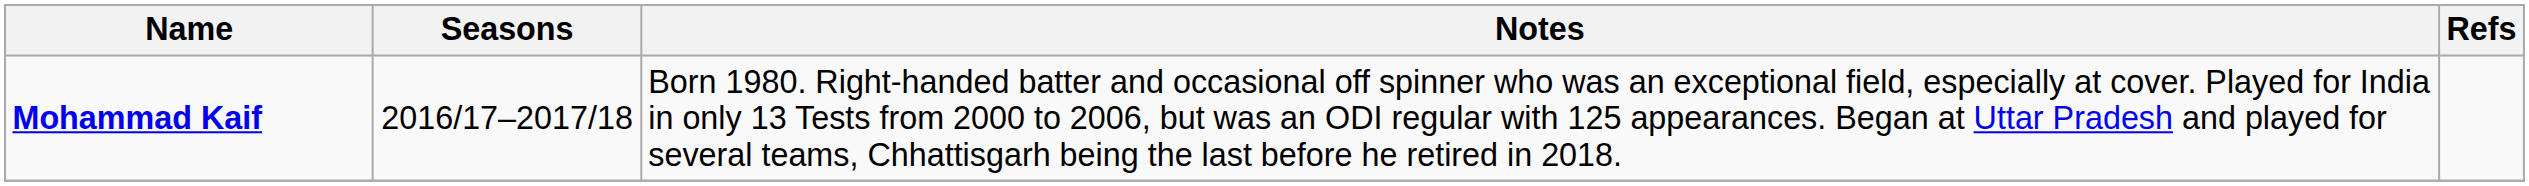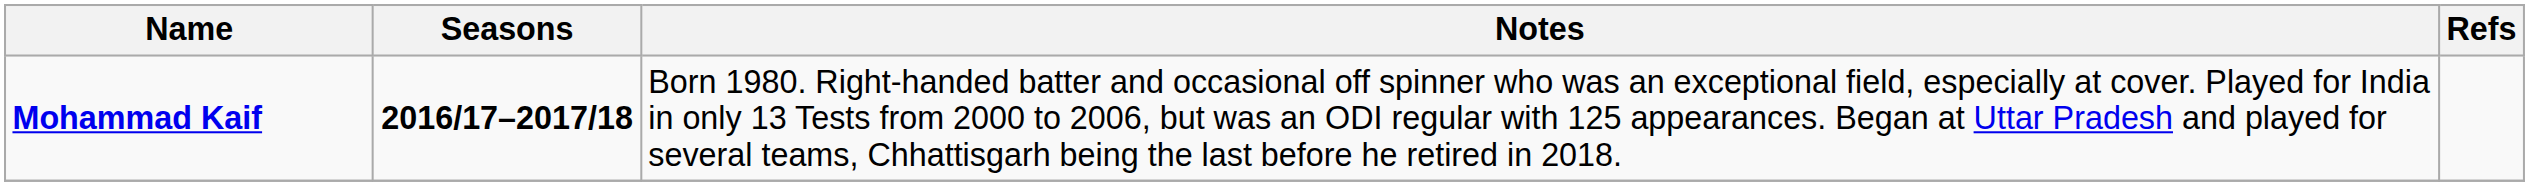(507, 117) normal -> (507, 117) bold
